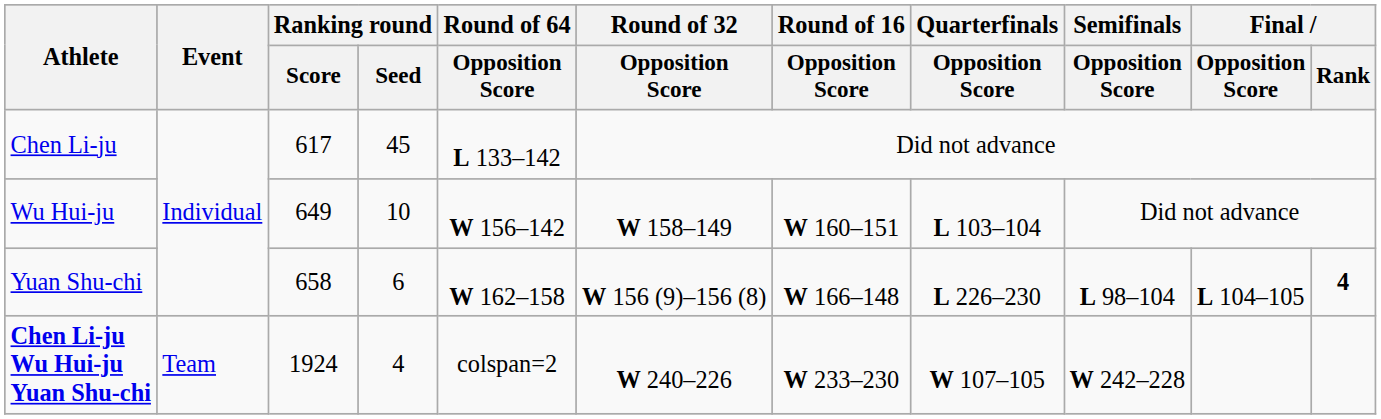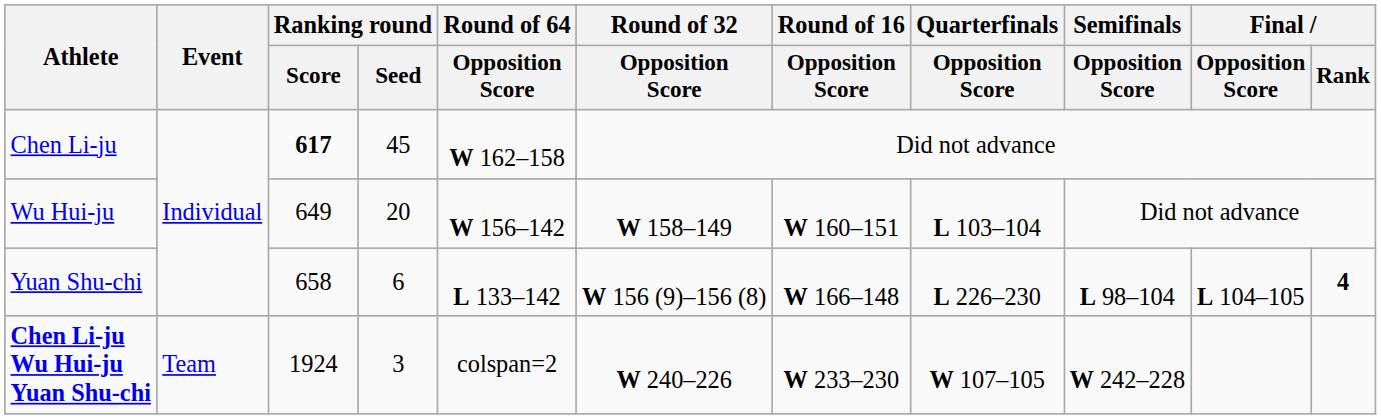(313, 144) normal -> (313, 144) bold
(507, 158) L 133–142 -> (507, 158) W 162–158
(398, 213) 10 -> (398, 213) 20
(507, 296) W 162–158 -> (507, 296) L 133–142
(398, 365) 4 -> (398, 365) 3
